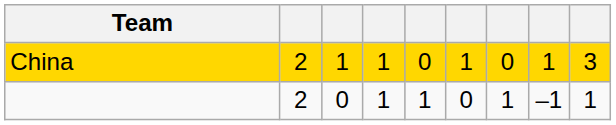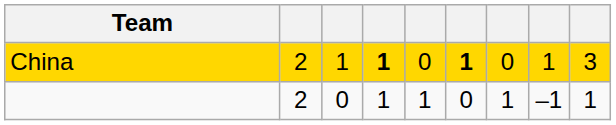(383, 61) normal -> (383, 61) bold
(466, 61) normal -> (466, 61) bold
